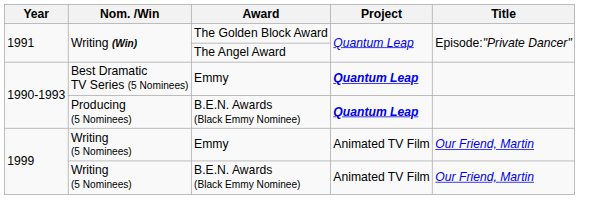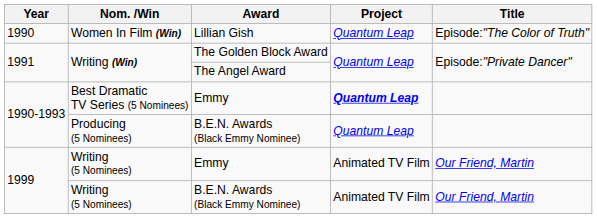+ row: (126, 33)
(376, 111) bold -> (374, 131) normal
